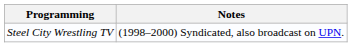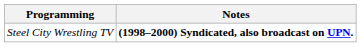(231, 32) normal -> (236, 32) bold
